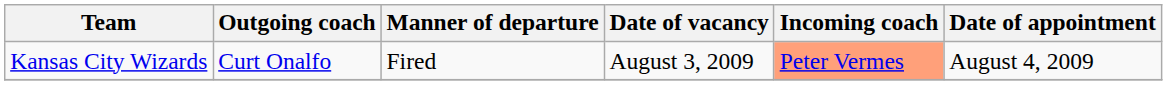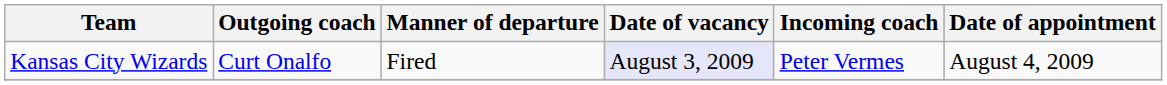(682, 60) no background -> (682, 60) lavender background
(842, 60) lightsalmon background -> (842, 60) no background
